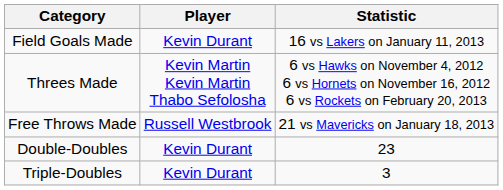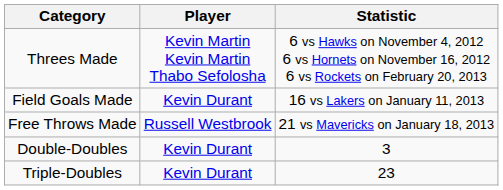rows swapped: (72, 41) <-> (72, 82)
(386, 148) 23 -> (386, 148) 3
(386, 173) 3 -> (386, 173) 23
